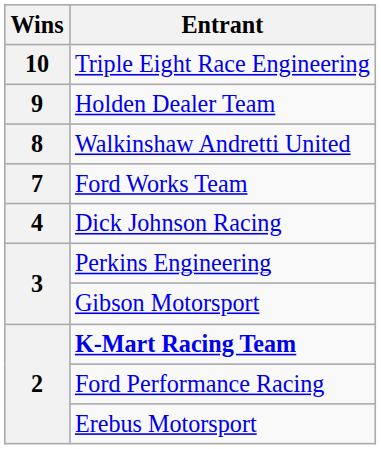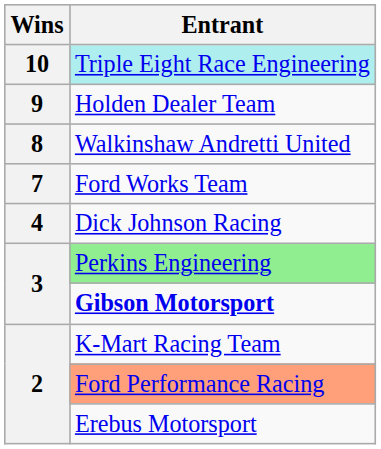(222, 64) no background -> (222, 64) paleturquoise background
(173, 263) no background -> (173, 263) lightgreen background
(167, 303) normal -> (175, 303) bold
(186, 343) bold -> (178, 343) normal
(200, 383) no background -> (200, 383) lightsalmon background
